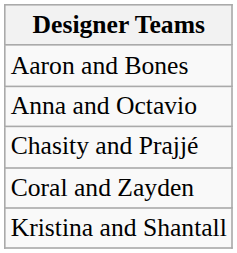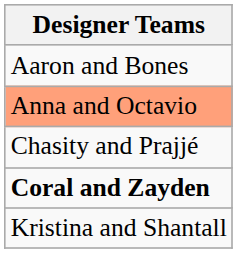(104, 106) no background -> (104, 106) lightsalmon background
(102, 187) normal -> (110, 187) bold
